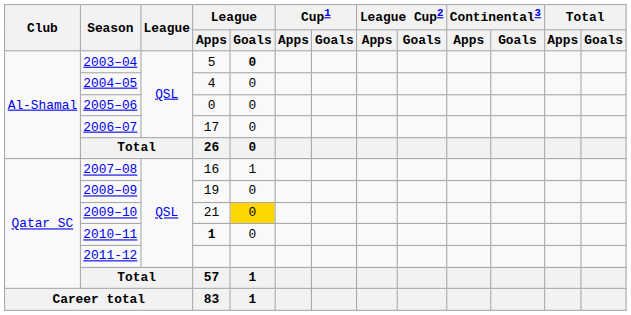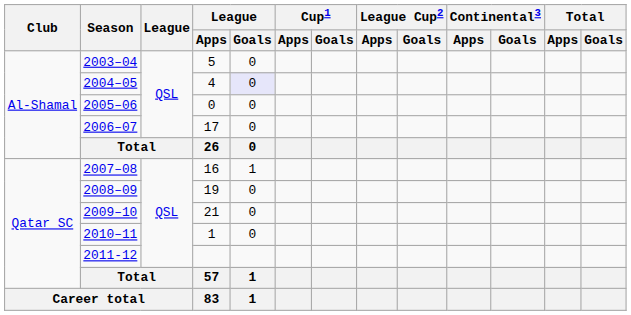(252, 61) bold -> (252, 61) normal
(252, 83) no background -> (252, 83) lavender background
(252, 213) gold background -> (252, 213) no background
(212, 234) bold -> (212, 234) normal
